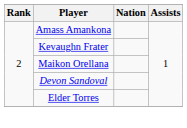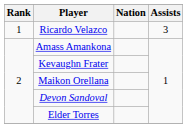+ row: (73, 30)
